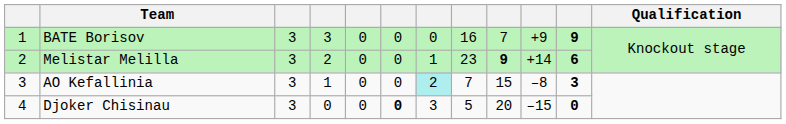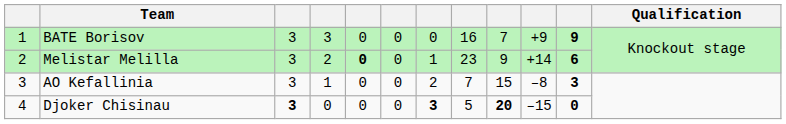(363, 62) normal -> (363, 62) bold
(504, 62) bold -> (504, 62) normal
(433, 84) paleturquoise background -> (433, 84) no background
(292, 107) normal -> (292, 107) bold
(398, 107) bold -> (398, 107) normal
(433, 107) normal -> (433, 107) bold
(504, 107) normal -> (504, 107) bold
